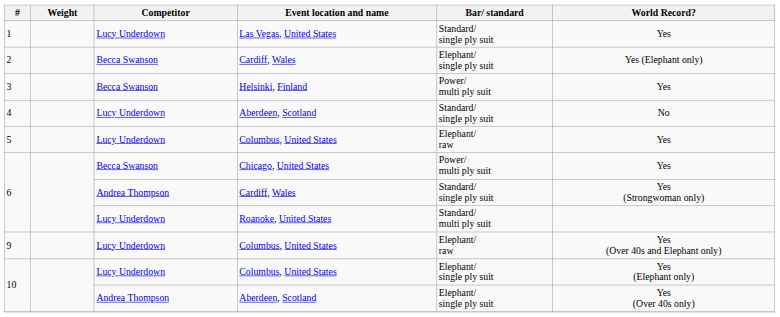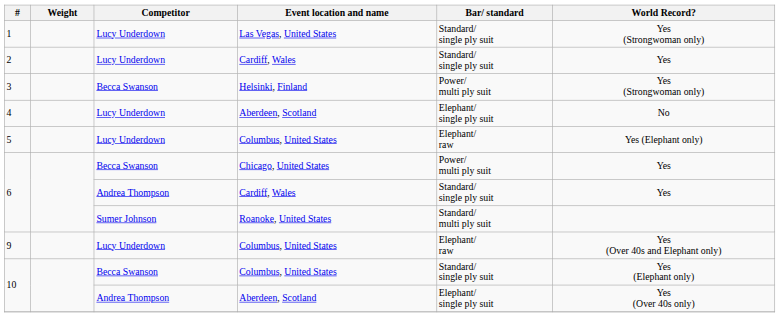(664, 33) Yes -> (664, 33) Yes (Strongwoman only)
(127, 60) Becca Swanson -> (131, 60) Lucy Underdown
(466, 60) Elephant/ single ply suit -> (466, 60) Standard/ single ply suit
(664, 60) Yes (Elephant only) -> (664, 60) Yes
(664, 86) Yes -> (664, 86) Yes (Strongwoman only)
(466, 113) Standard/ single ply suit -> (466, 113) Elephant/ single ply suit
(664, 139) Yes -> (664, 139) Yes (Elephant only)
(664, 192) Yes (Strongwoman only) -> (664, 192) Yes
(131, 219) Lucy Underdown -> (126, 219) Sumer Johnson
(131, 272) Lucy Underdown -> (127, 272) Becca Swanson
(466, 272) Elephant/ single ply suit -> (466, 272) Standard/ single ply suit
